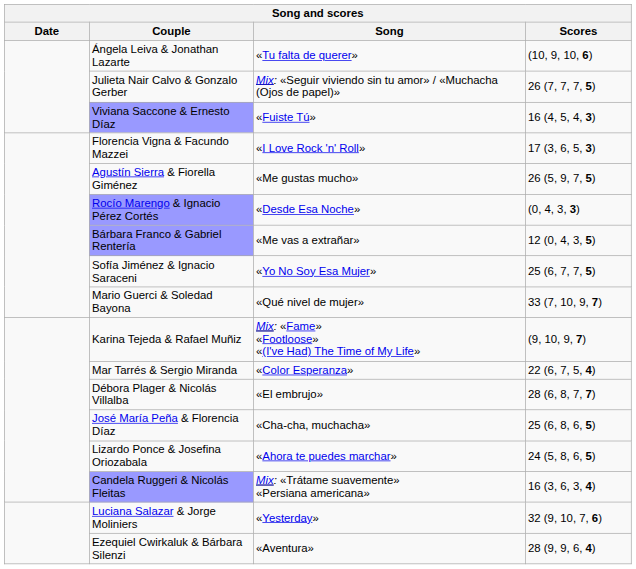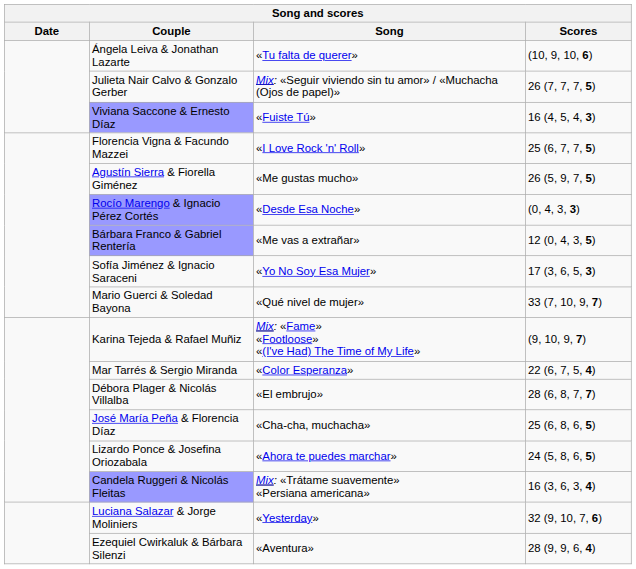(562, 148) 17 (3, 6, 5, 3) -> (562, 148) 25 (6, 7, 7, 5)
(562, 271) 25 (6, 7, 7, 5) -> (562, 271) 17 (3, 6, 5, 3)
